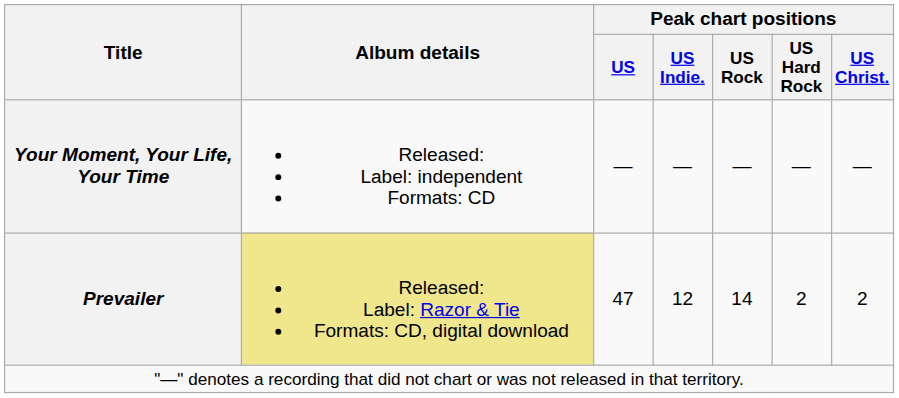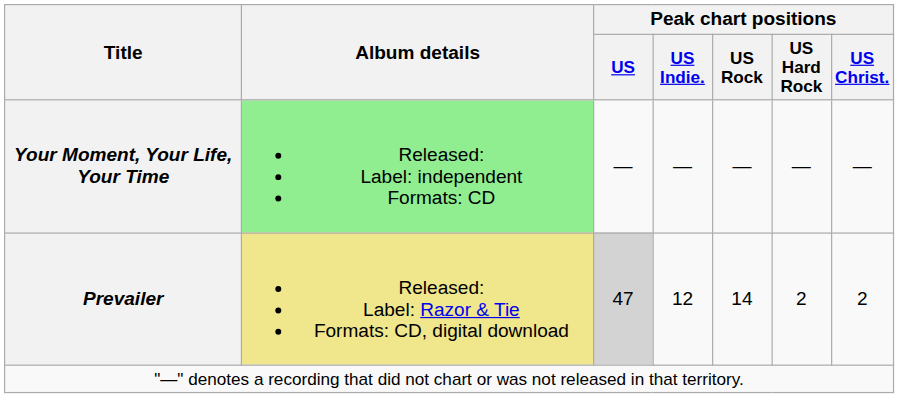(418, 177) no background -> (418, 177) lightgreen background
(623, 298) no background -> (623, 298) lightgrey background
